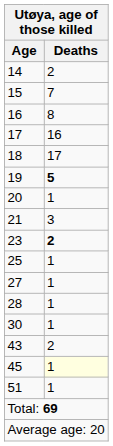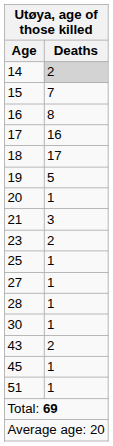(51, 72) no background -> (51, 72) lightgrey background
(51, 177) bold -> (51, 177) normal
(51, 240) bold -> (51, 240) normal
(51, 366) lightyellow background -> (51, 366) no background
